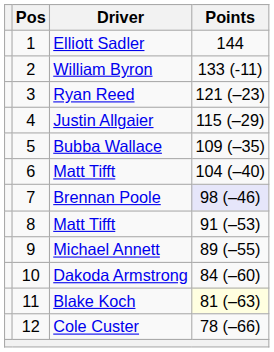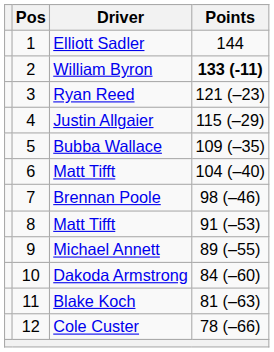(230, 69) normal -> (230, 69) bold
(230, 198) lavender background -> (230, 198) no background
(230, 301) lightyellow background -> (230, 301) no background
